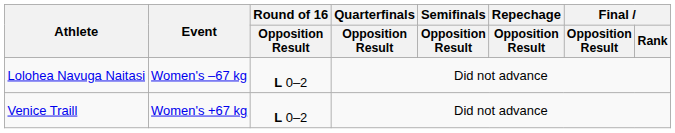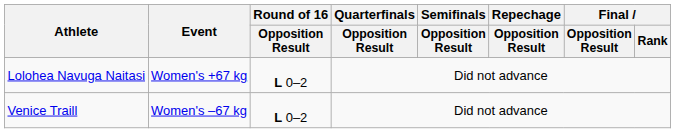(199, 76) Women's –67 kg -> (199, 76) Women's +67 kg
(199, 110) Women's +67 kg -> (199, 110) Women's –67 kg
